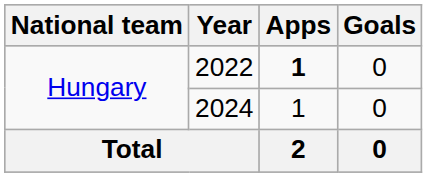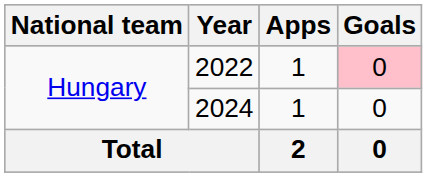(298, 66) bold -> (298, 66) normal
(380, 66) no background -> (380, 66) pink background
